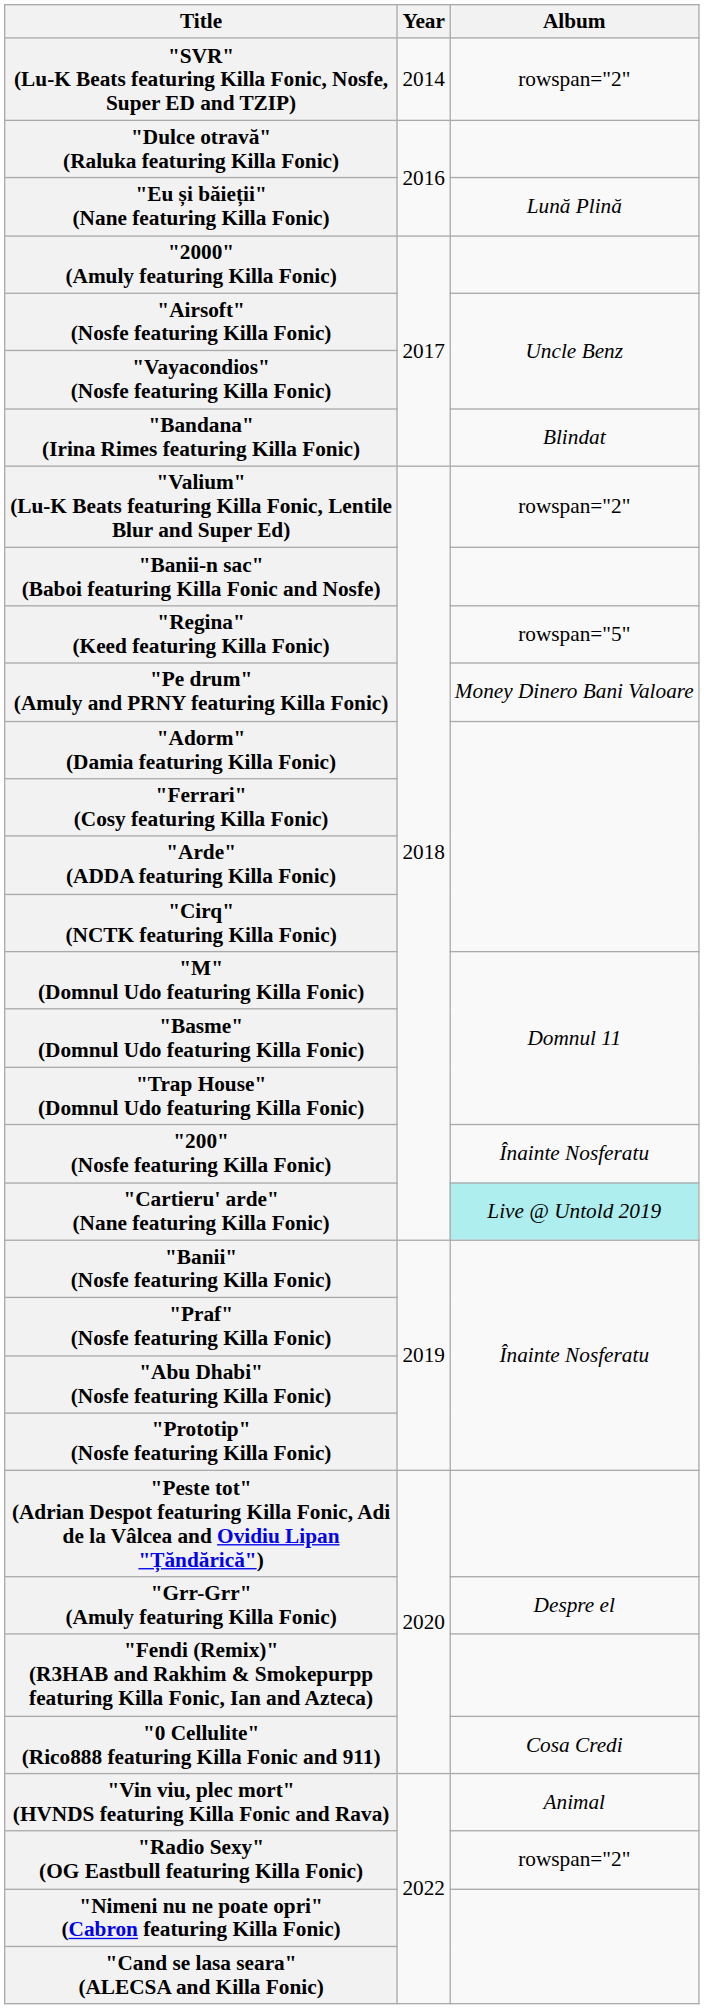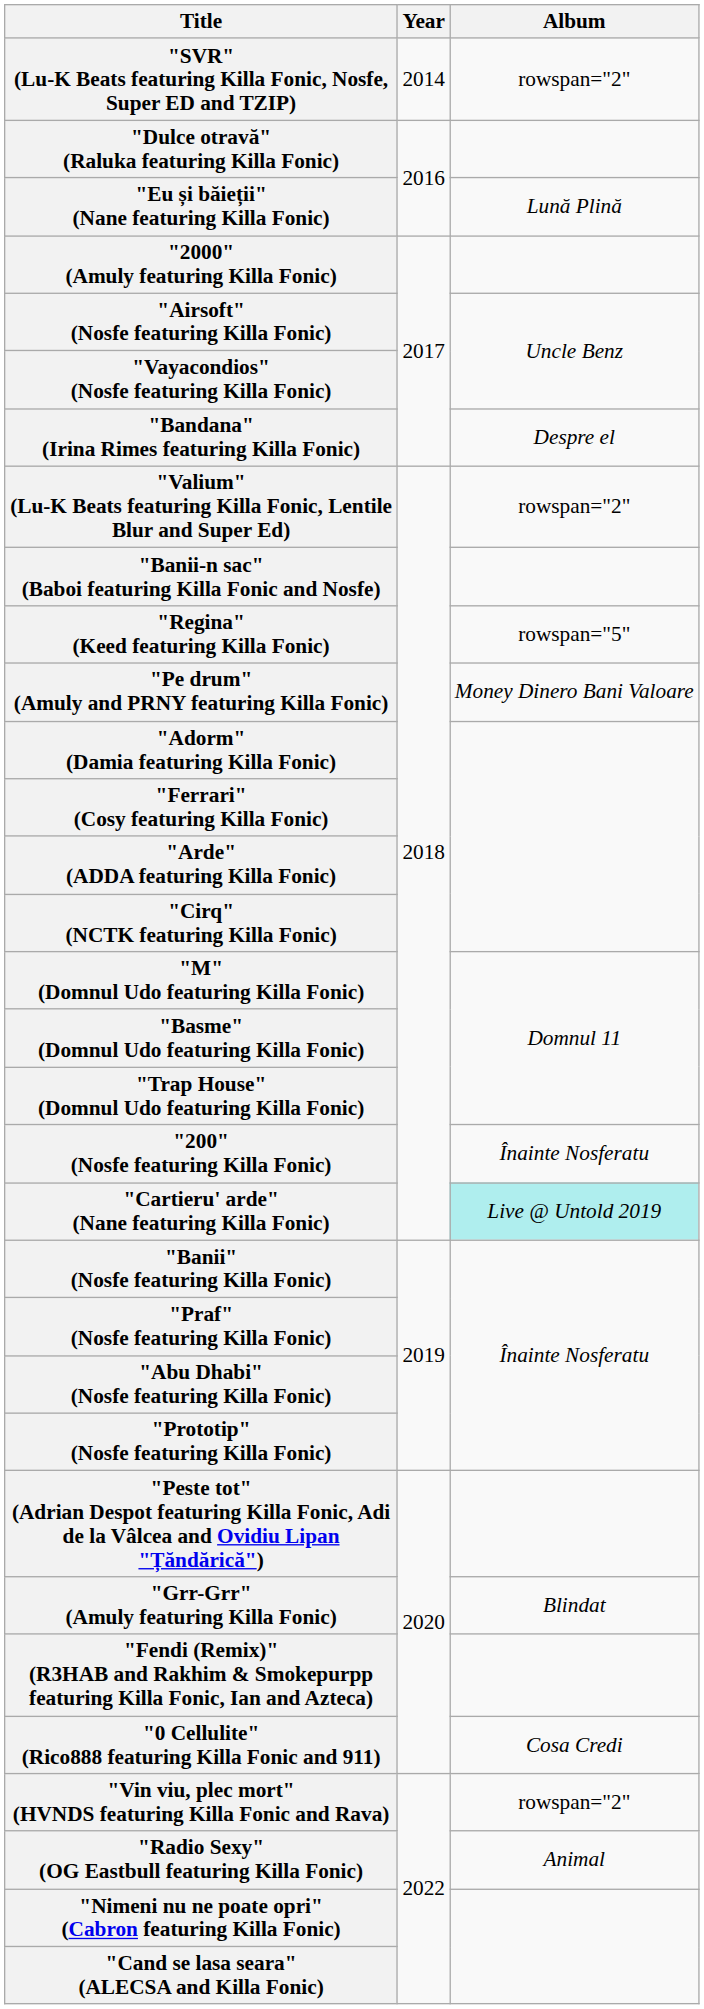(574, 437) Blindat -> (574, 437) Despre el
(574, 1605) Despre el -> (574, 1605) Blindat
(574, 1802) Animal -> (574, 1802) rowspan="2"
(574, 1859) rowspan="2" -> (574, 1859) Animal
